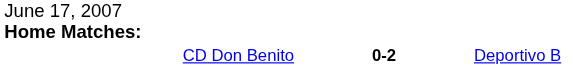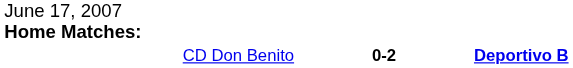(518, 55) normal -> (521, 55) bold
